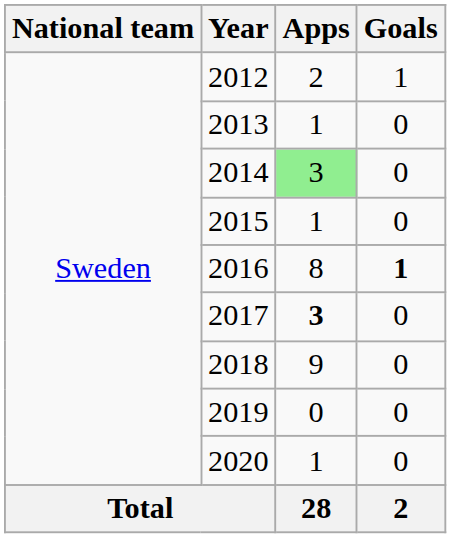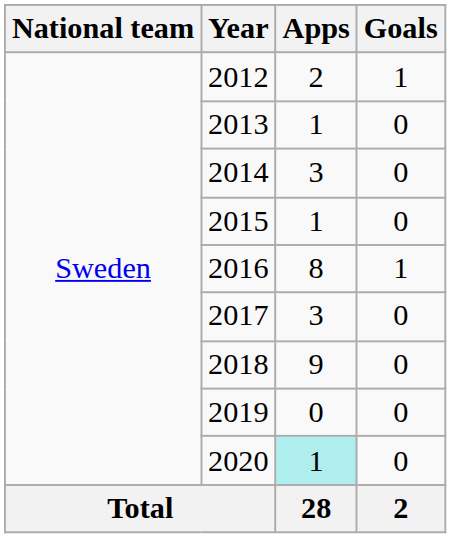(316, 172) lightgreen background -> (316, 172) no background
(401, 268) bold -> (401, 268) normal
(316, 316) bold -> (316, 316) normal
(316, 460) no background -> (316, 460) paleturquoise background
